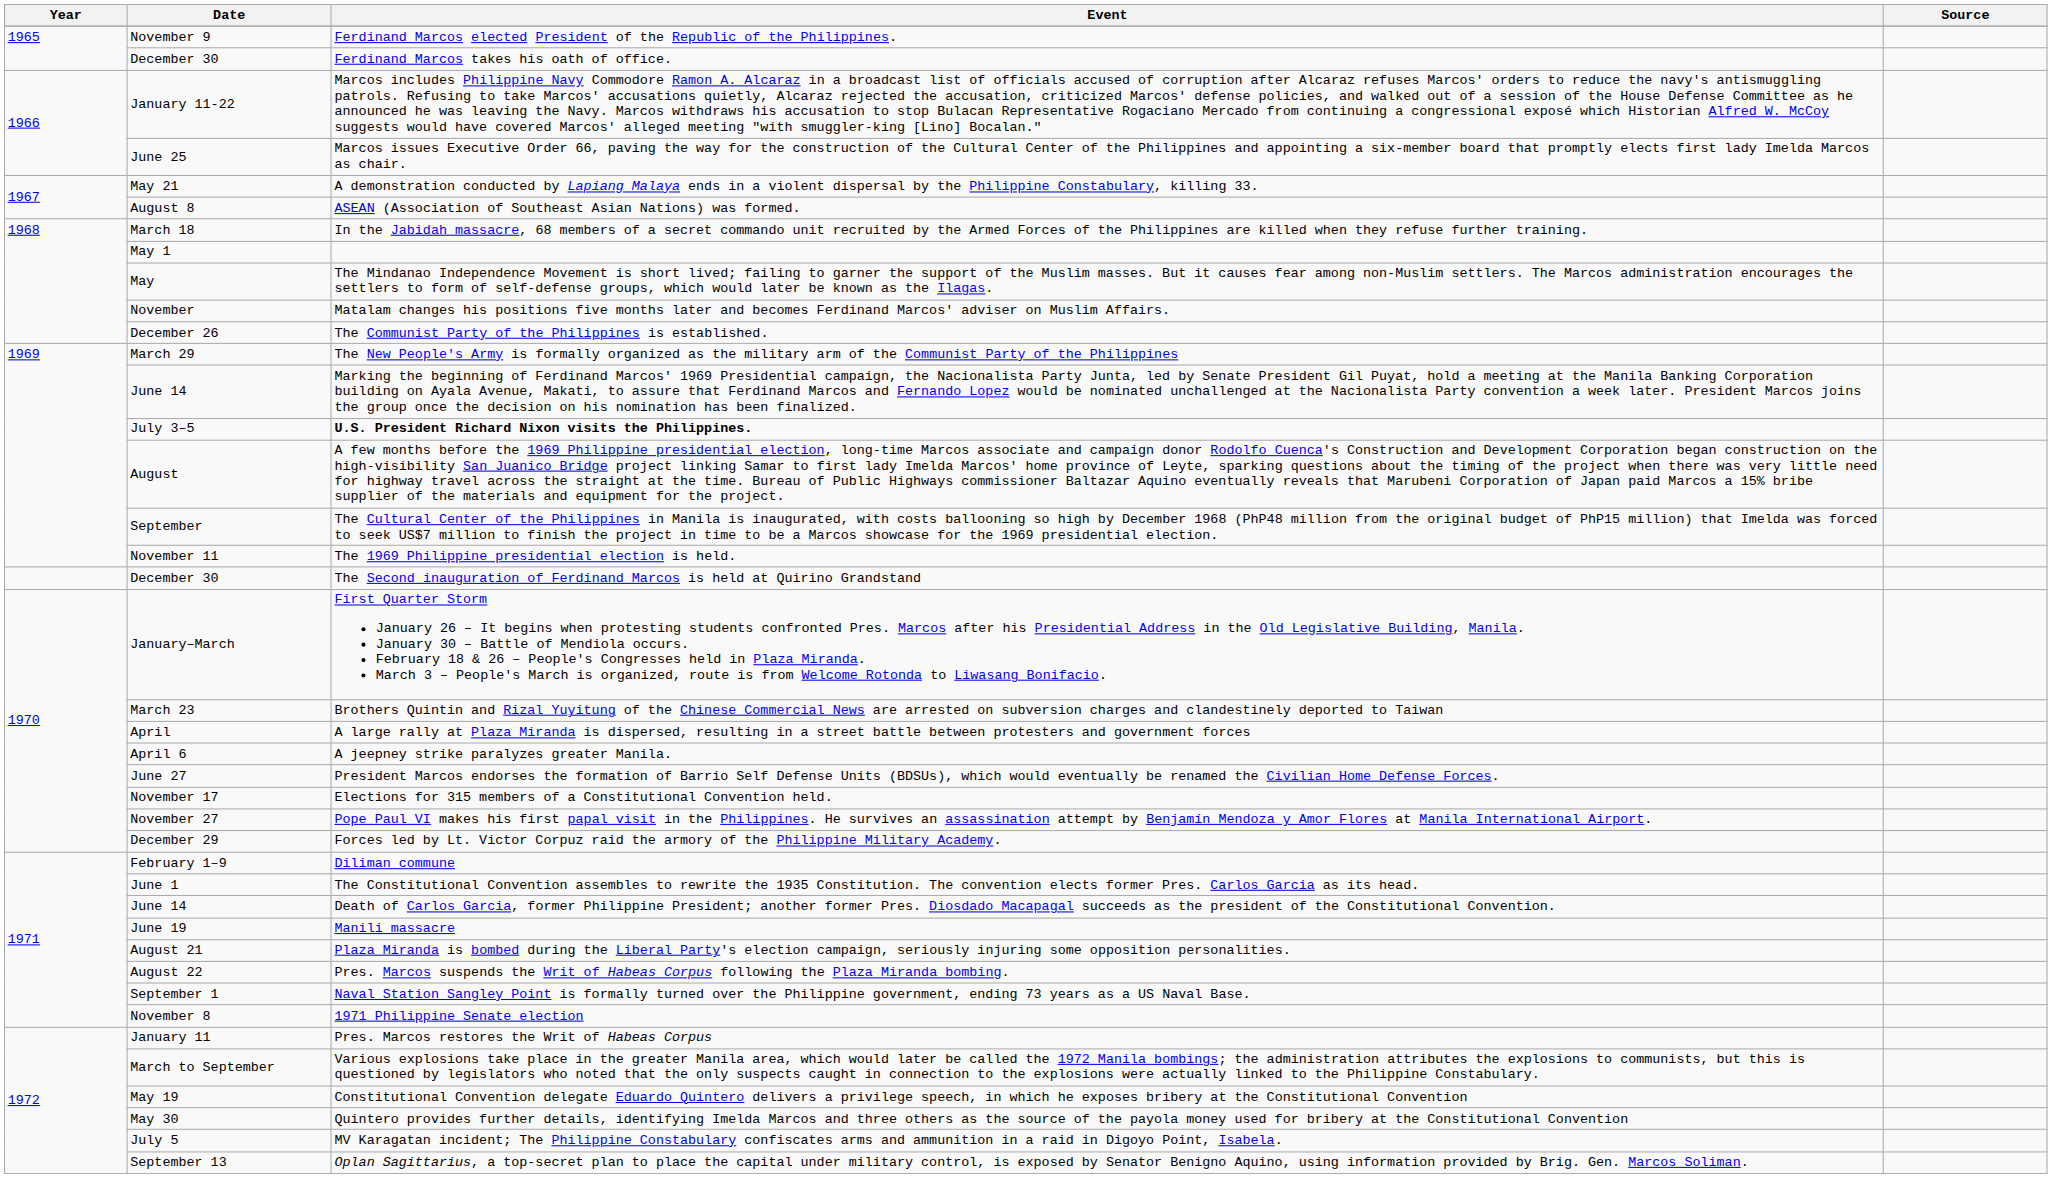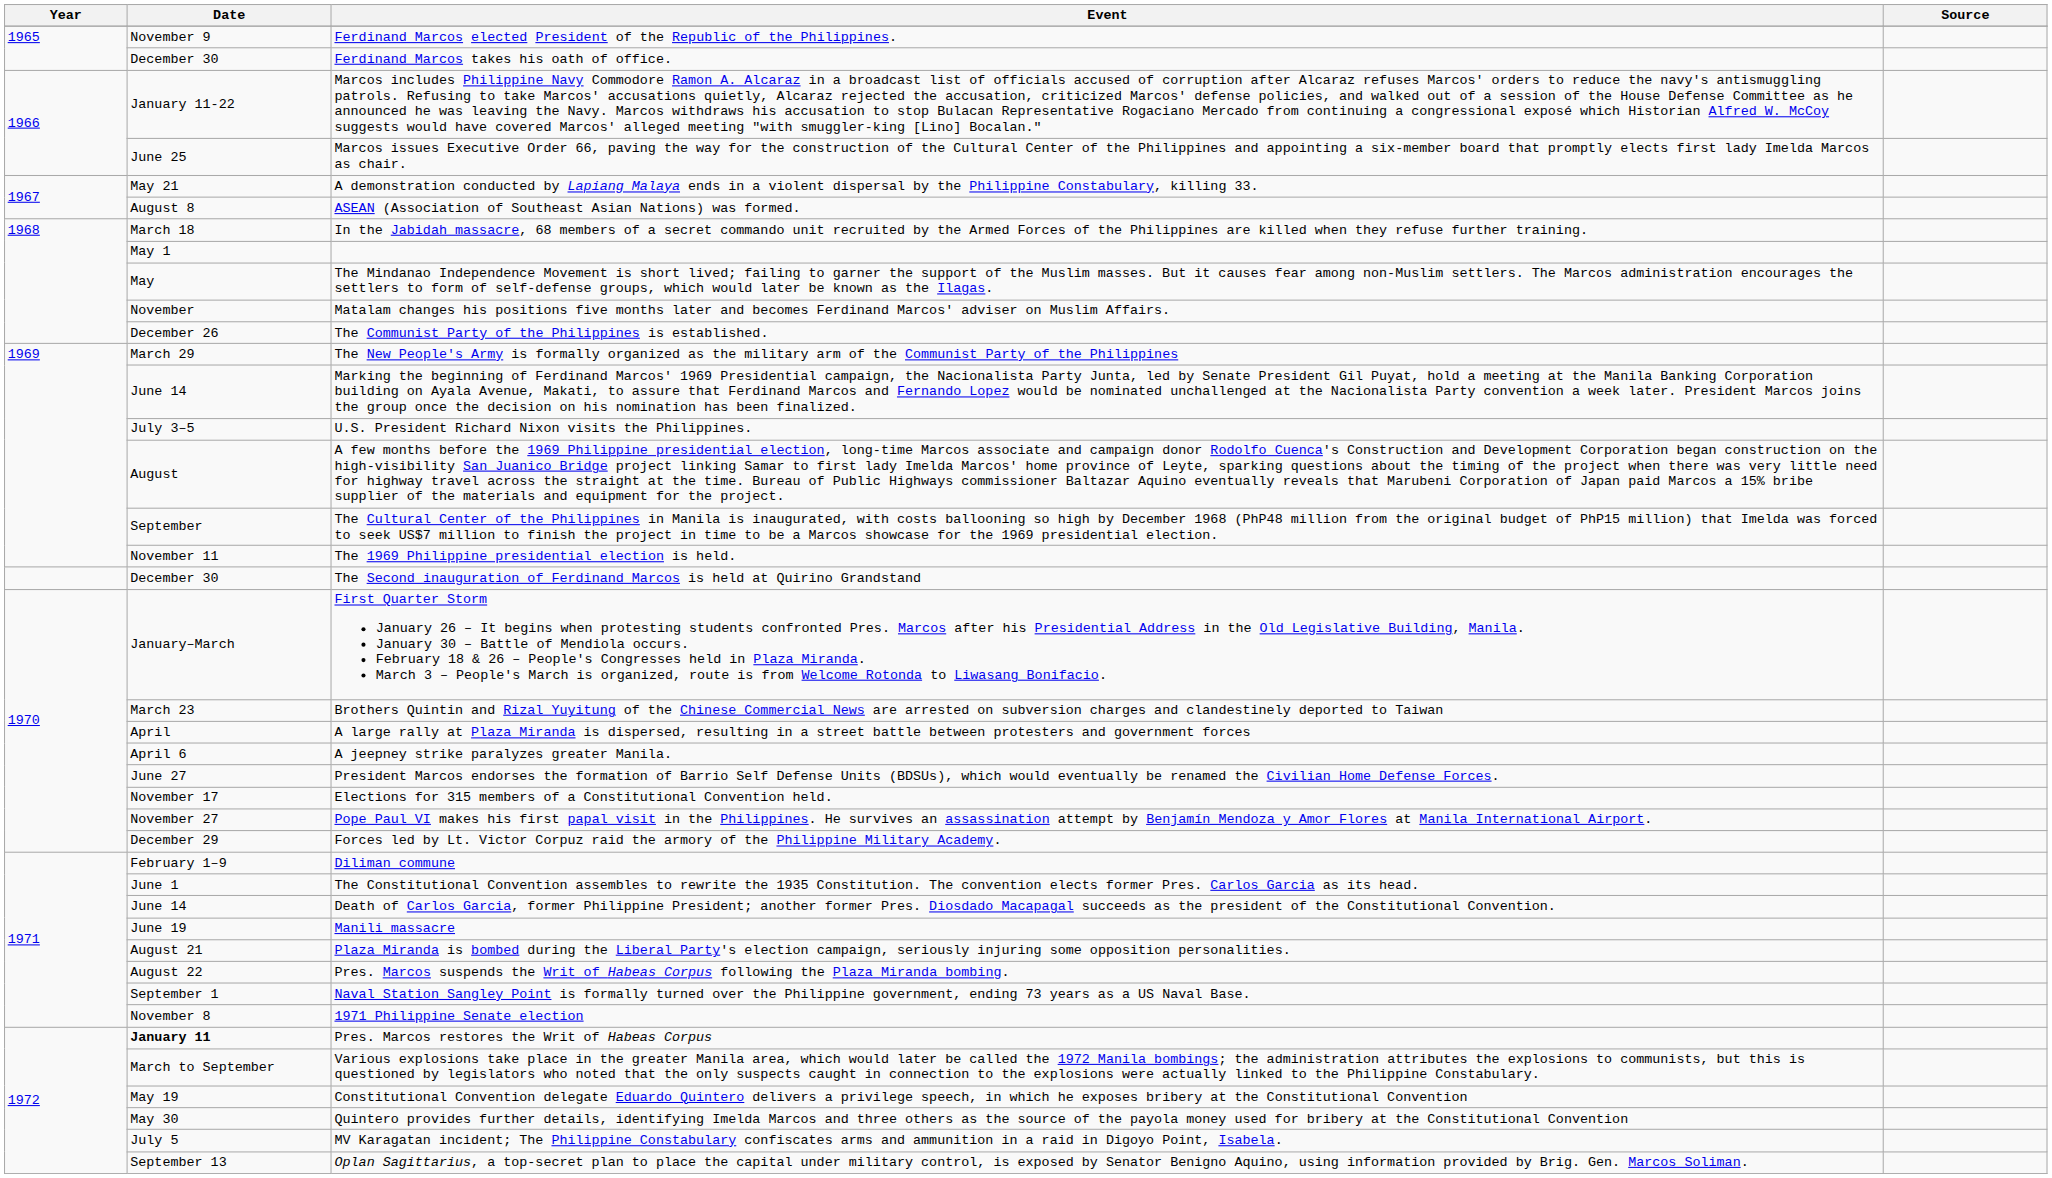(543, 429) bold -> (543, 429) normal
(170, 1038) normal -> (170, 1038) bold
